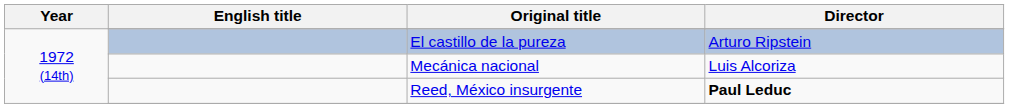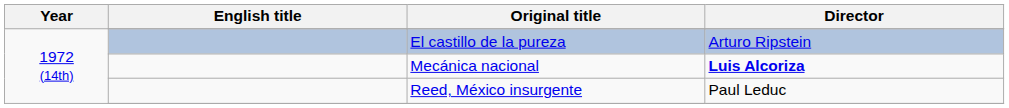(752, 66) normal -> (757, 66) bold
(750, 90) bold -> (747, 90) normal
